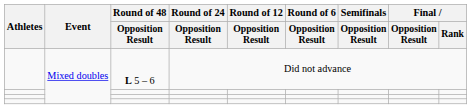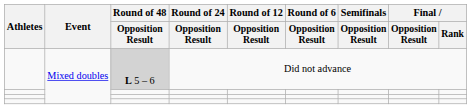(140, 81) no background -> (140, 81) lightgrey background
